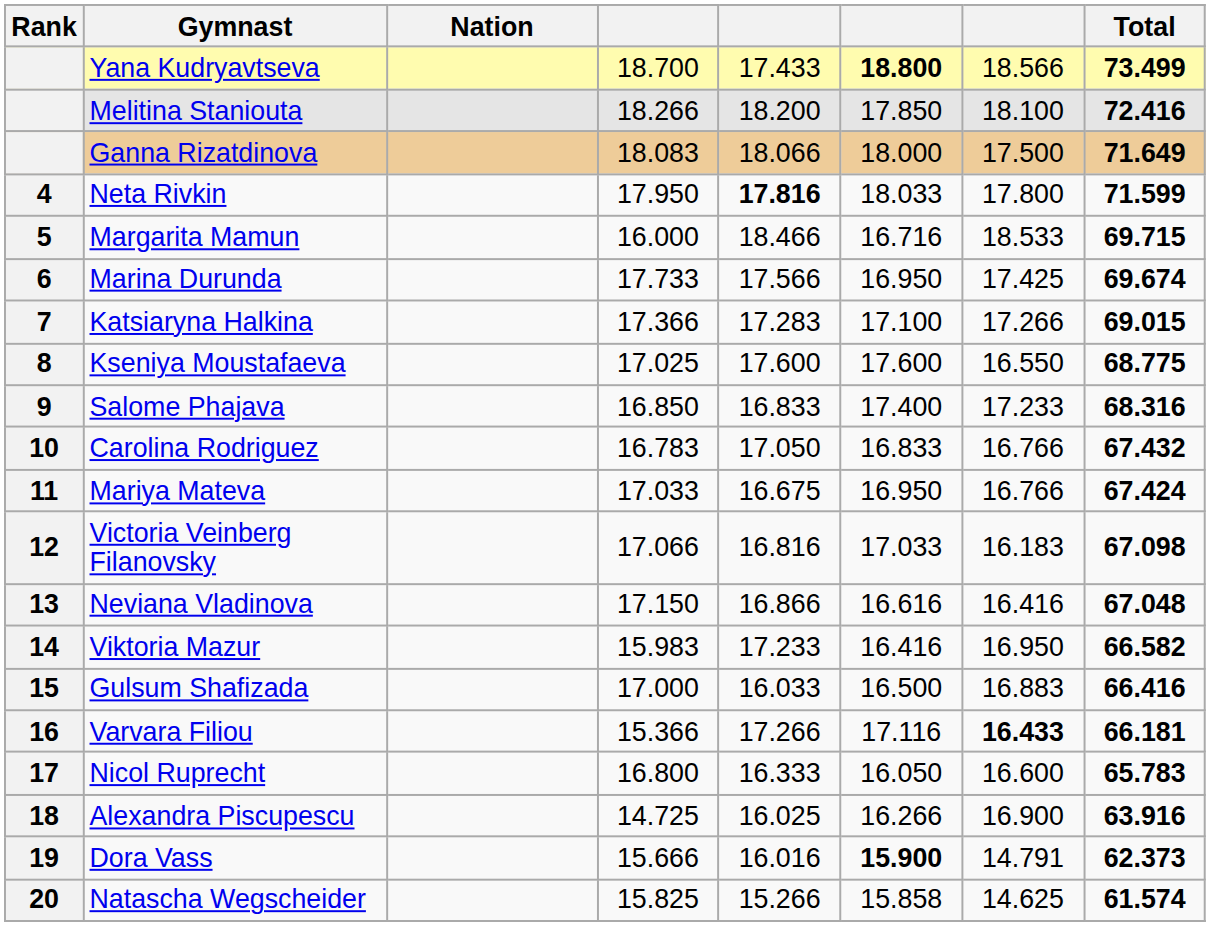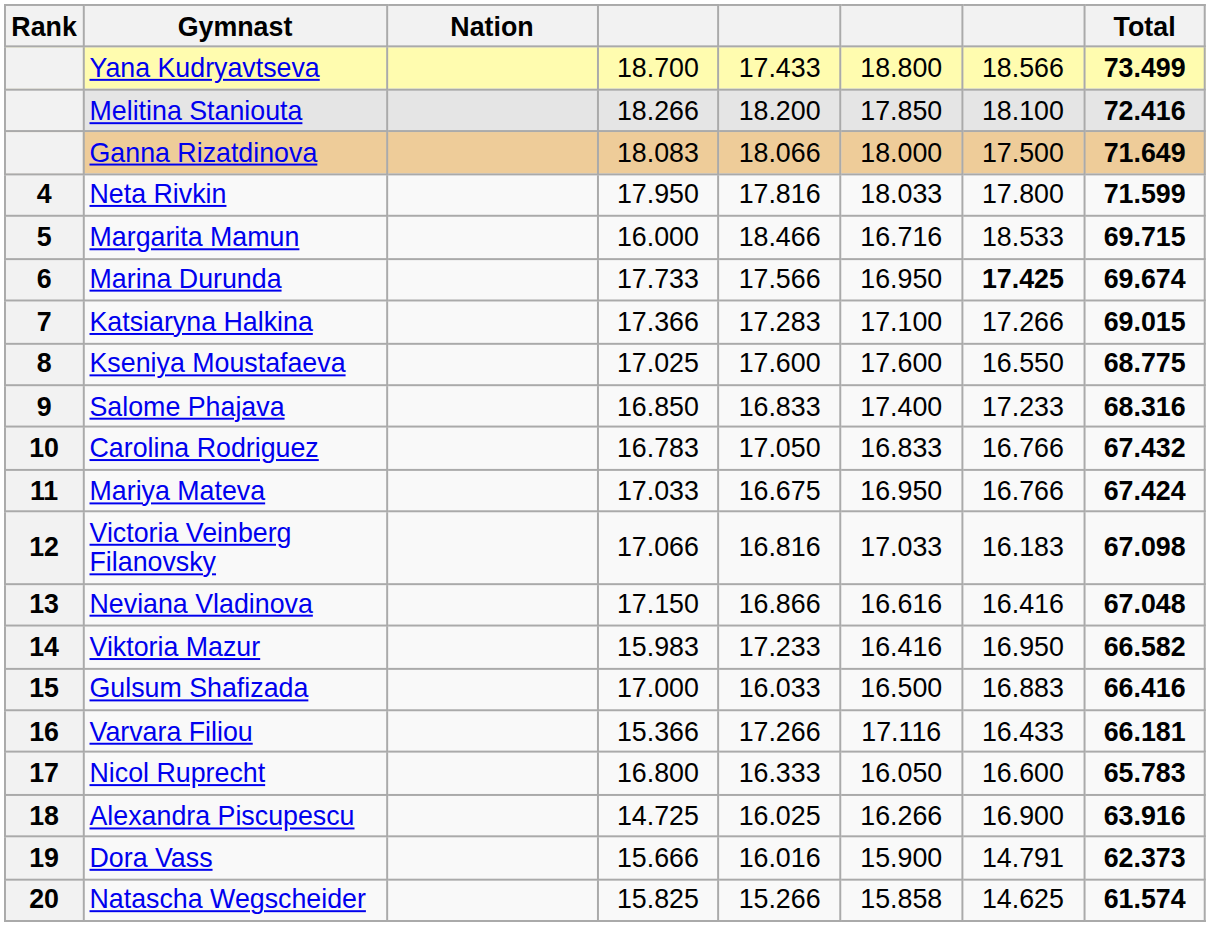(901, 68) bold -> (901, 68) normal
(780, 195) bold -> (780, 195) normal
(1023, 279) normal -> (1023, 279) bold
(1023, 731) bold -> (1023, 731) normal
(901, 858) bold -> (901, 858) normal
